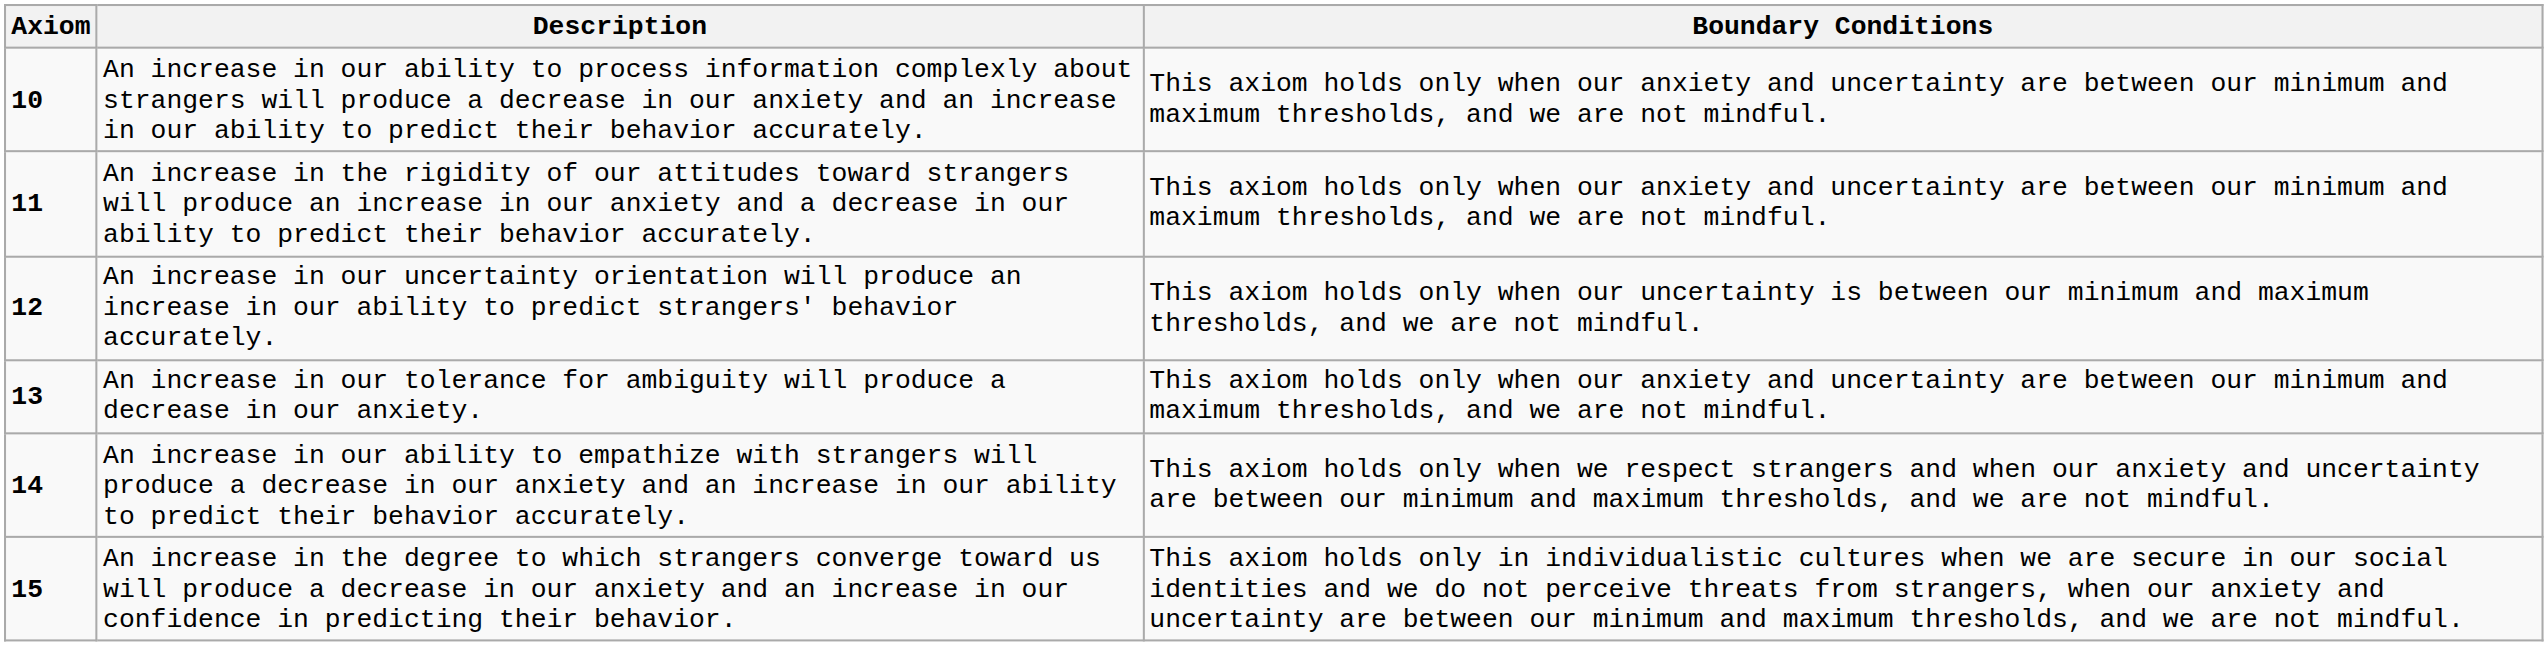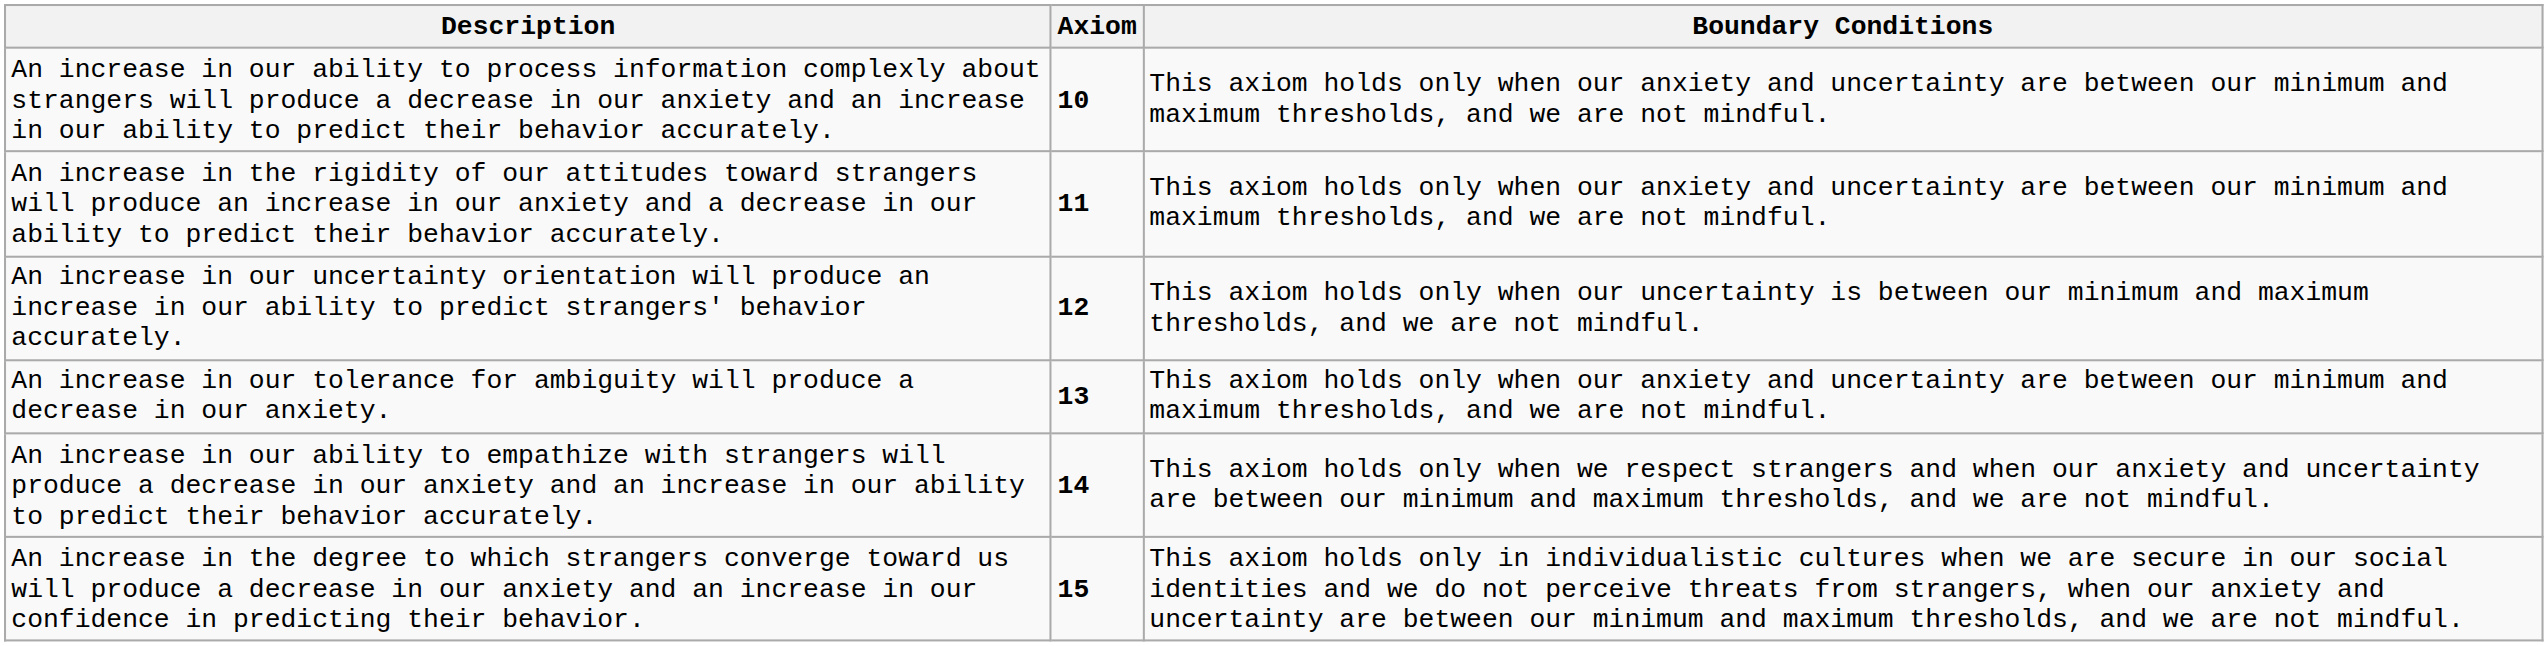columns swapped: (51, 27) <-> (620, 27)
